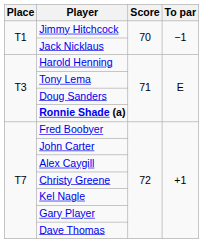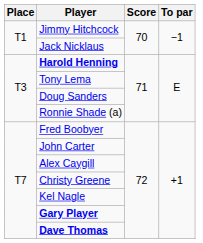(76, 63) normal -> (79, 63) bold
(82, 113) bold -> (81, 113) normal
(67, 213) normal -> (69, 213) bold
(72, 230) normal -> (74, 230) bold
